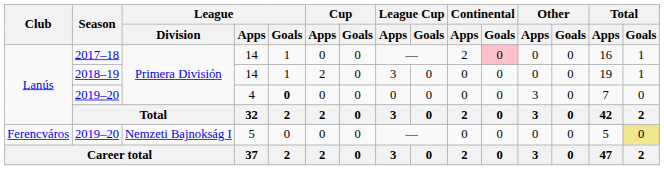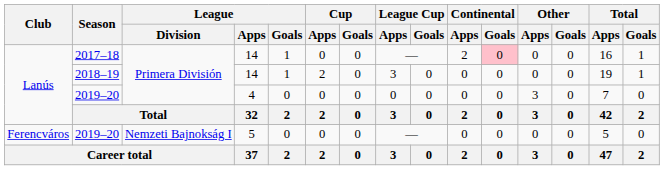(287, 94) bold -> (287, 94) normal
(641, 134) khaki background -> (641, 134) no background
